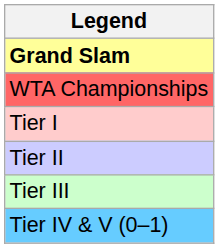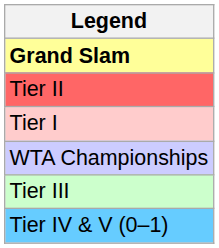(109, 89) WTA Championships -> (37, 89) Tier II
(37, 157) Tier II -> (109, 157) WTA Championships
